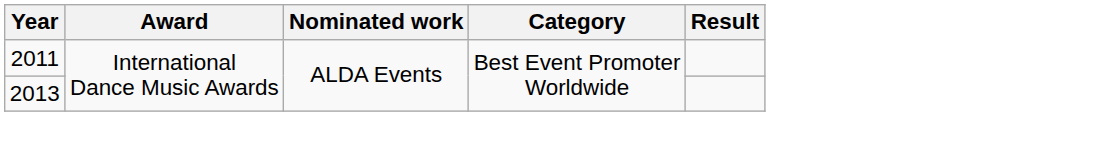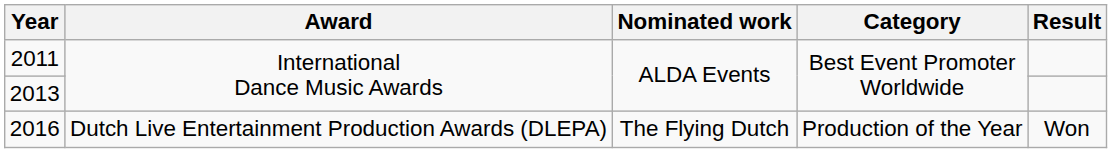+ row: (35, 128)
